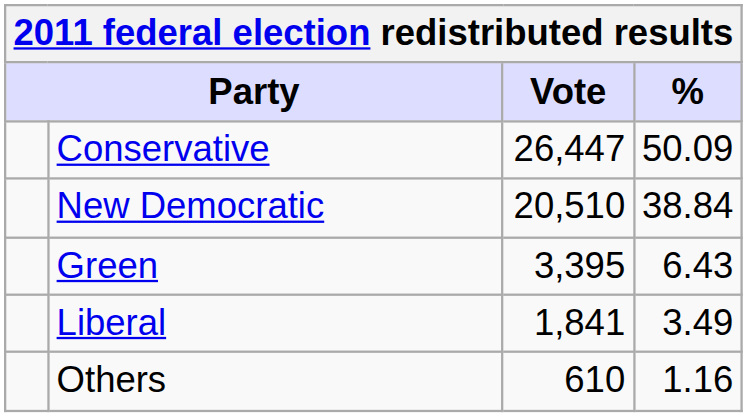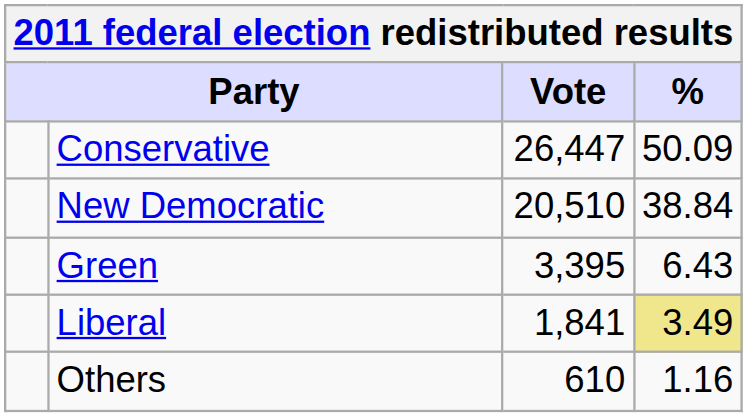(698, 322) no background -> (698, 322) khaki background
